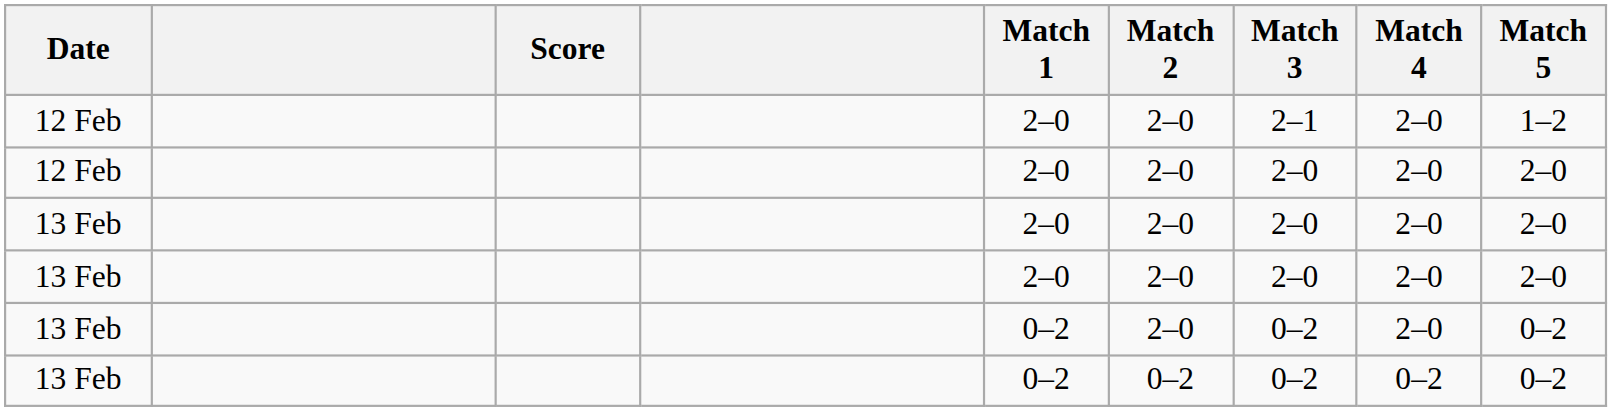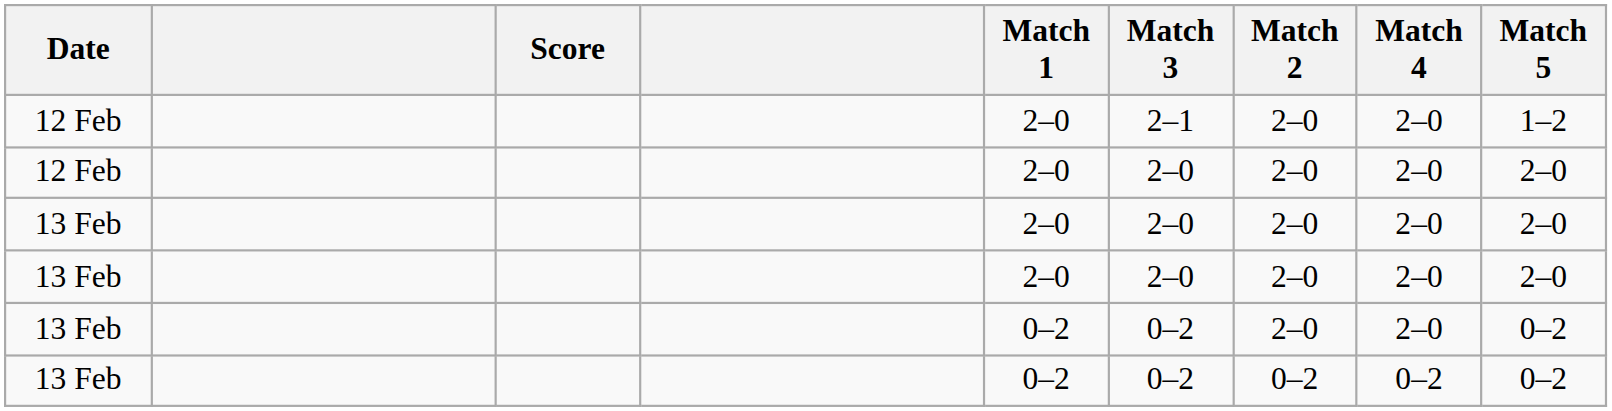columns swapped: (1170, 49) <-> (1295, 49)
